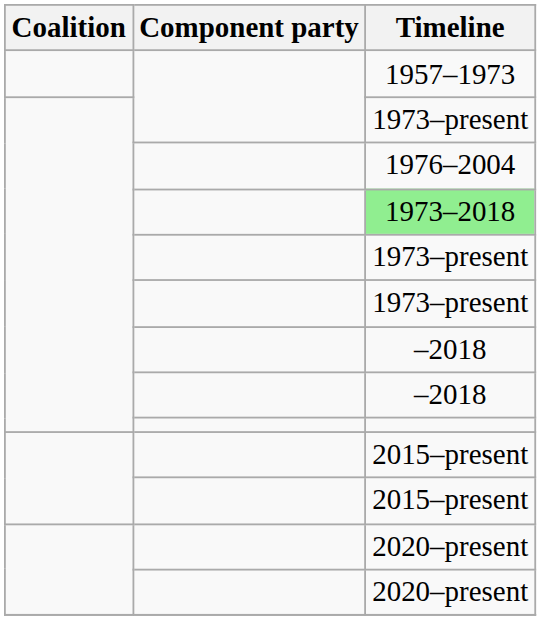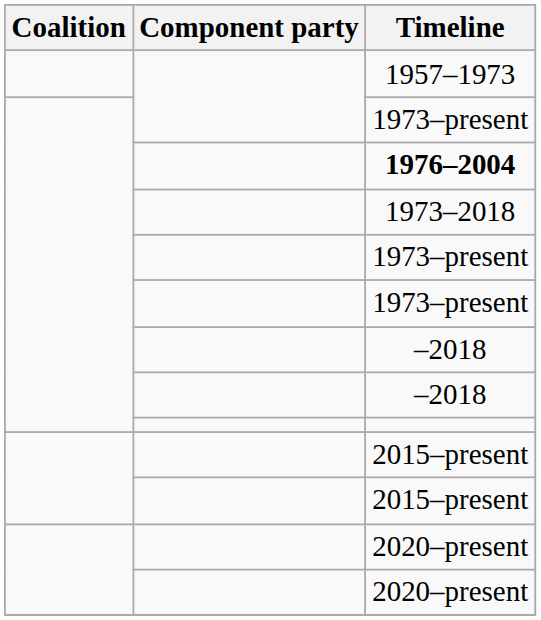(450, 165) normal -> (450, 165) bold
(450, 211) lightgreen background -> (450, 211) no background
